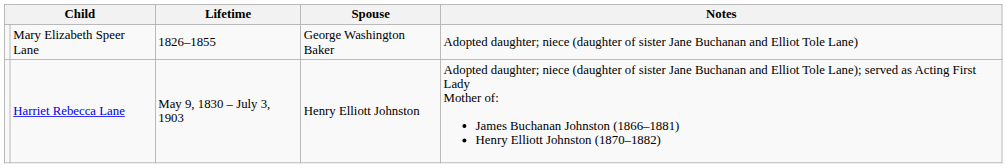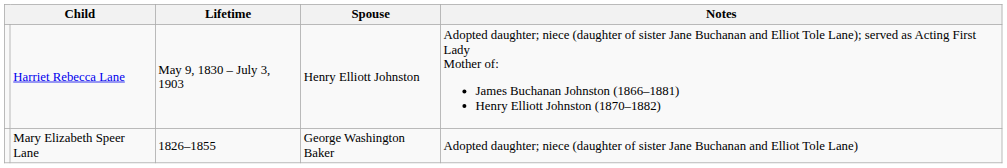rows swapped: (69, 42) <-> (69, 111)
